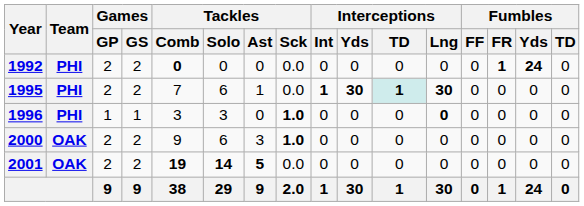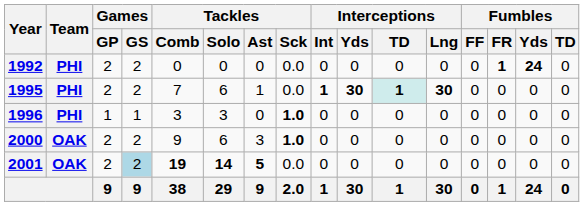(177, 66) bold -> (177, 66) normal
(444, 115) bold -> (444, 115) normal
(137, 164) no background -> (137, 164) lightblue background
